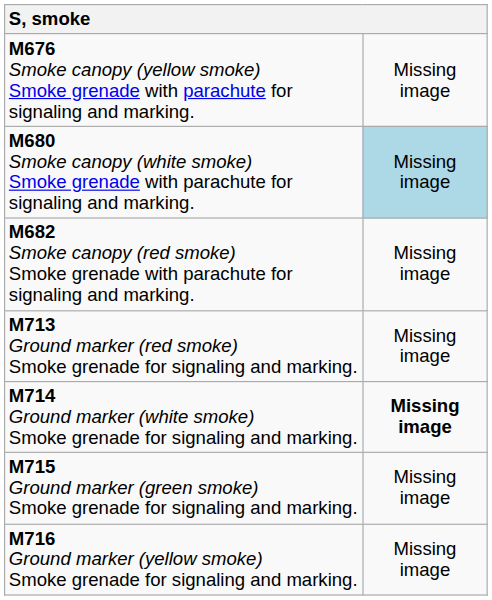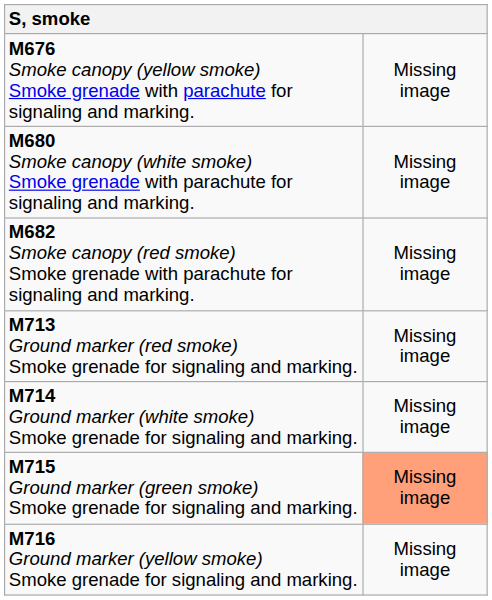(425, 172) lightblue background -> (425, 172) no background
(425, 416) bold -> (425, 416) normal
(425, 488) no background -> (425, 488) lightsalmon background
